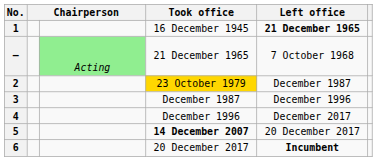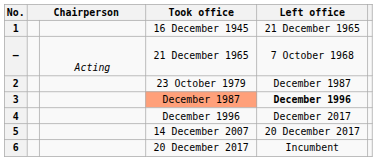(312, 29) bold -> (312, 29) normal
(92, 67) lightgreen background -> (92, 67) no background
(201, 84) gold background -> (201, 84) no background
(201, 100) no background -> (201, 100) lightsalmon background
(312, 100) normal -> (312, 100) bold
(201, 132) bold -> (201, 132) normal
(312, 148) bold -> (312, 148) normal
